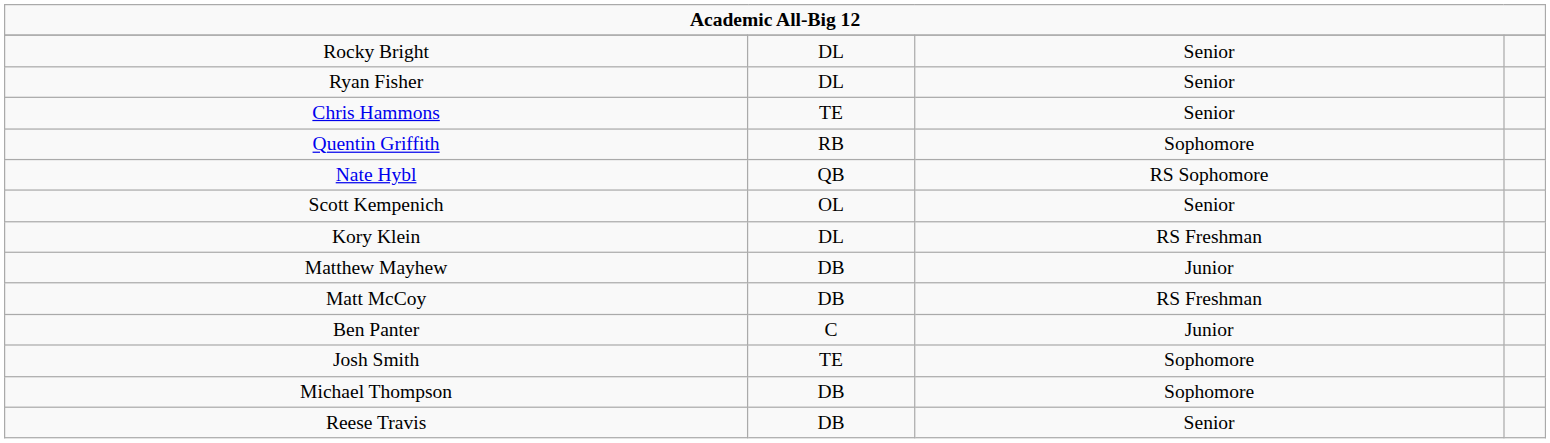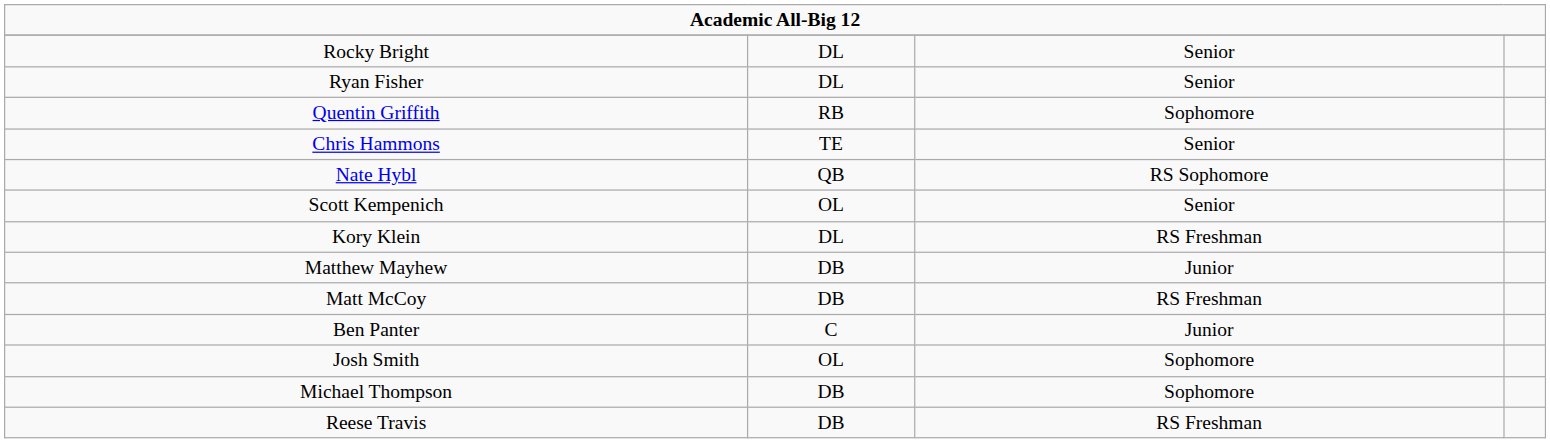rows swapped: (376, 143) <-> (376, 112)
(831, 360) TE -> (831, 360) OL
(1209, 422) Senior -> (1209, 422) RS Freshman
